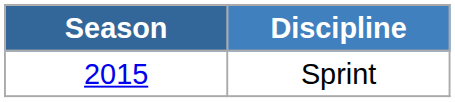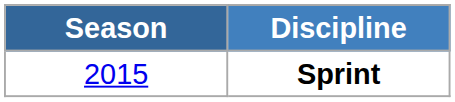(339, 74) normal -> (339, 74) bold
